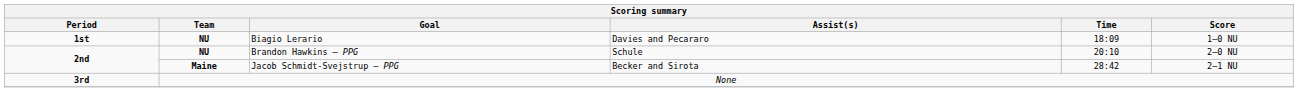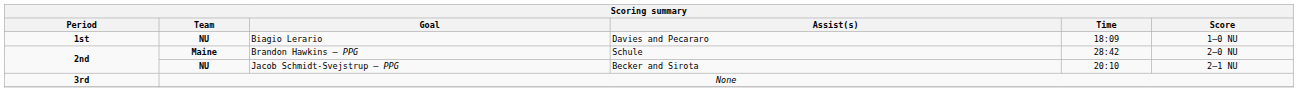(204, 53) NU -> (204, 53) Maine
(1106, 53) 20:10 -> (1106, 53) 28:42
(204, 66) Maine -> (204, 66) NU
(1106, 66) 28:42 -> (1106, 66) 20:10
